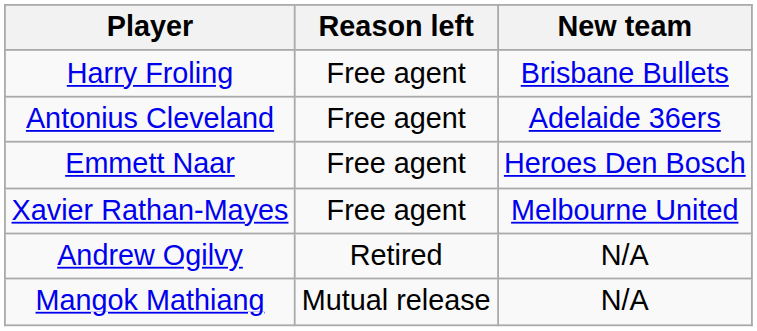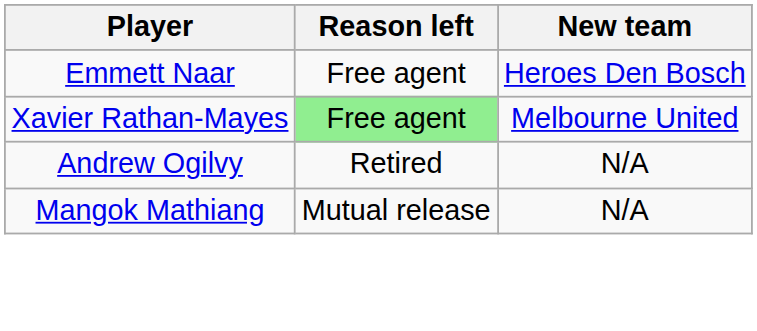- row: (150, 73)
- row: (150, 118)
(396, 210) no background -> (396, 118) lightgreen background
